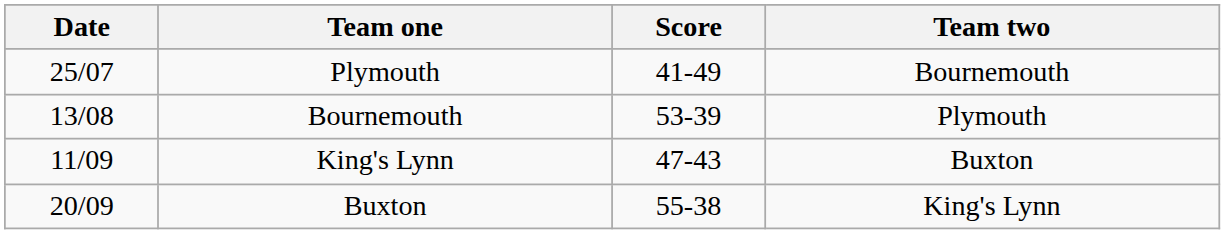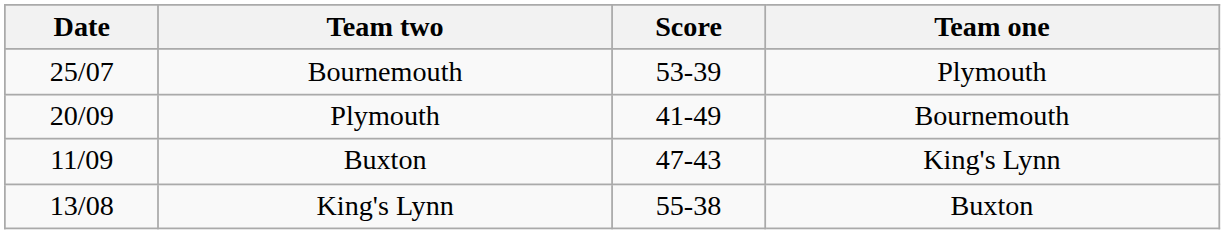columns swapped: (385, 26) <-> (992, 26)
(689, 71) 41-49 -> (689, 71) 53-39
(82, 116) 13/08 -> (82, 116) 20/09
(689, 116) 53-39 -> (689, 116) 41-49
(82, 205) 20/09 -> (82, 205) 13/08
